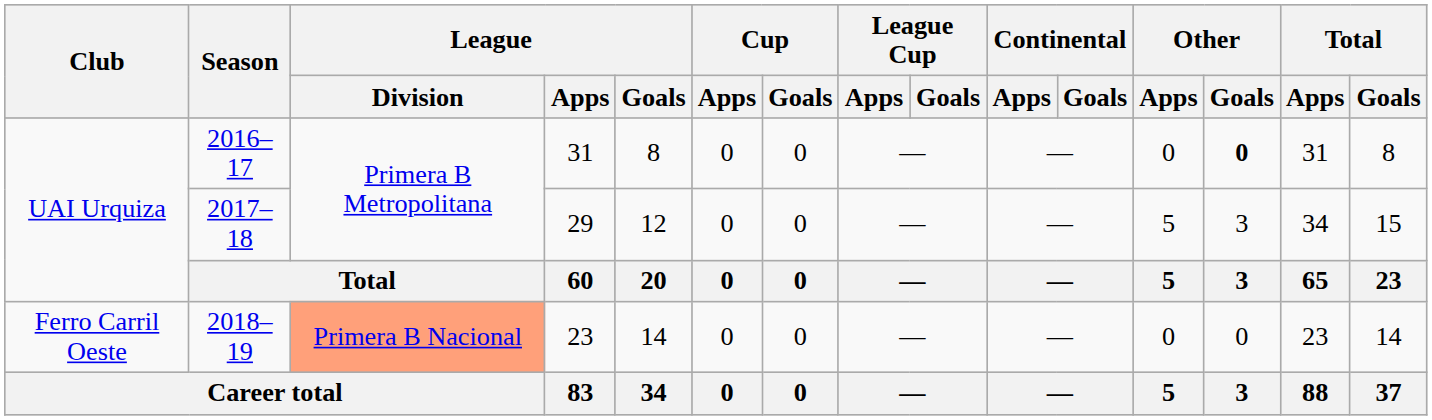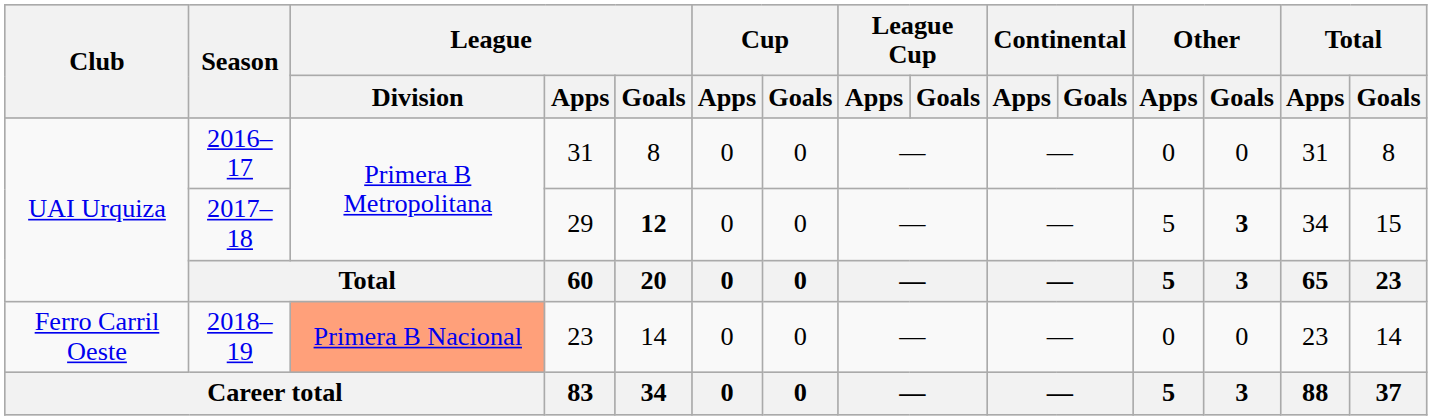(1242, 152) bold -> (1242, 152) normal
(654, 223) normal -> (654, 223) bold
(1242, 223) normal -> (1242, 223) bold
